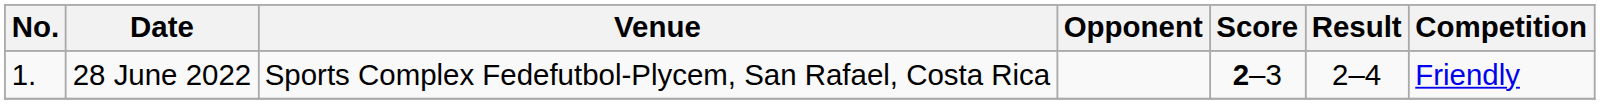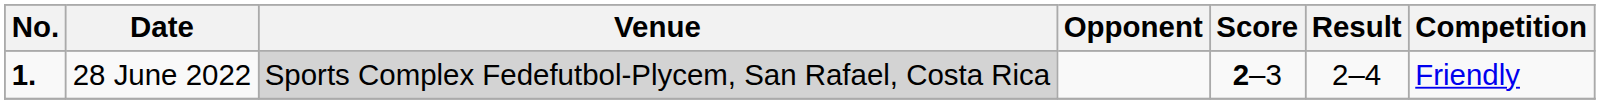(24, 74) normal -> (24, 74) bold
(657, 74) no background -> (657, 74) lightgrey background
